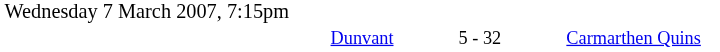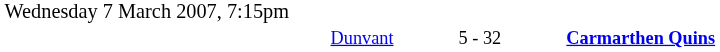(634, 37) normal -> (641, 37) bold
